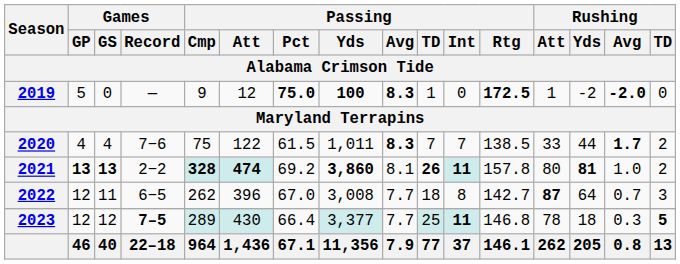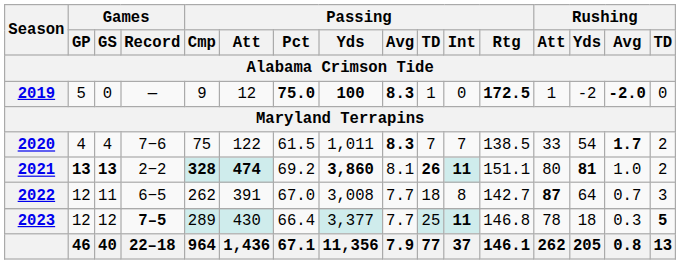(587, 144) 44 -> (587, 144) 54
(507, 170) 157.8 -> (507, 170) 151.1
(247, 195) 396 -> (247, 195) 391
